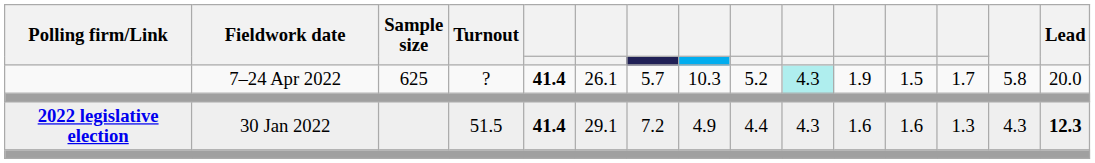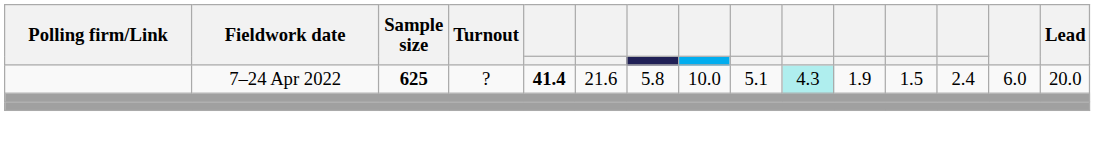(414, 79) normal -> (414, 79) bold
(601, 79) 26.1 -> (601, 79) 21.6
(653, 79) 5.7 -> (653, 79) 5.8
(704, 79) 10.3 -> (704, 79) 10.0
(756, 79) 5.2 -> (756, 79) 5.1
(963, 79) 1.7 -> (963, 79) 2.4
(1015, 79) 5.8 -> (1015, 79) 6.0
- row: (285, 126)
